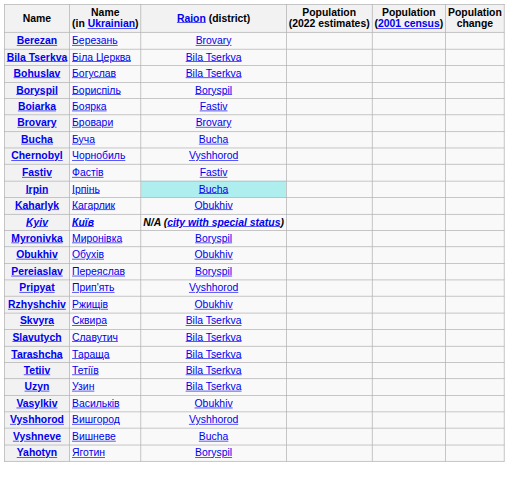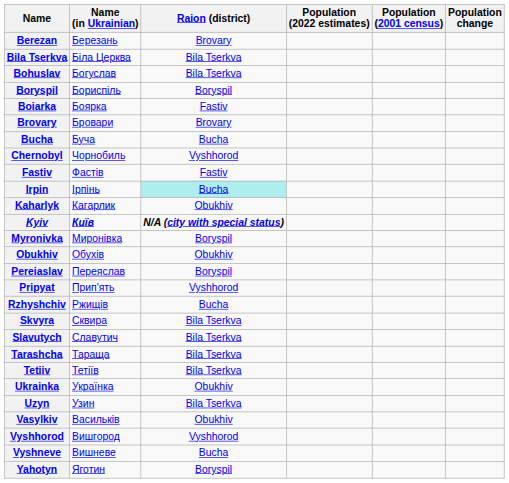(214, 304) Obukhiv -> (214, 304) Bucha
+ row: (37, 387)
